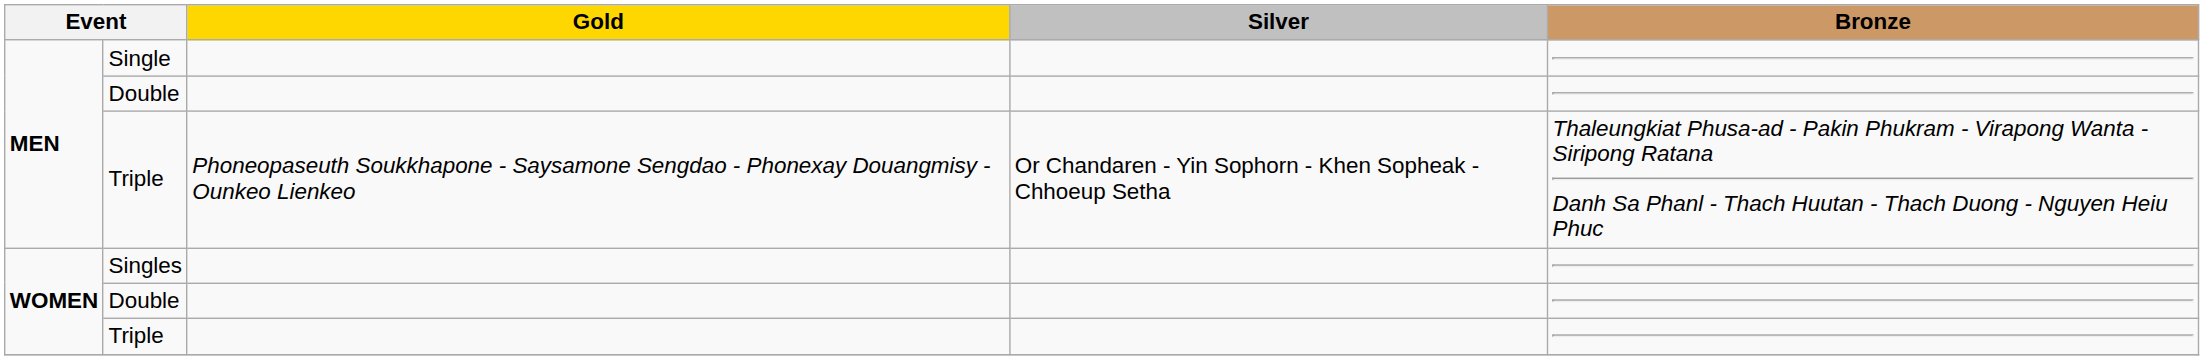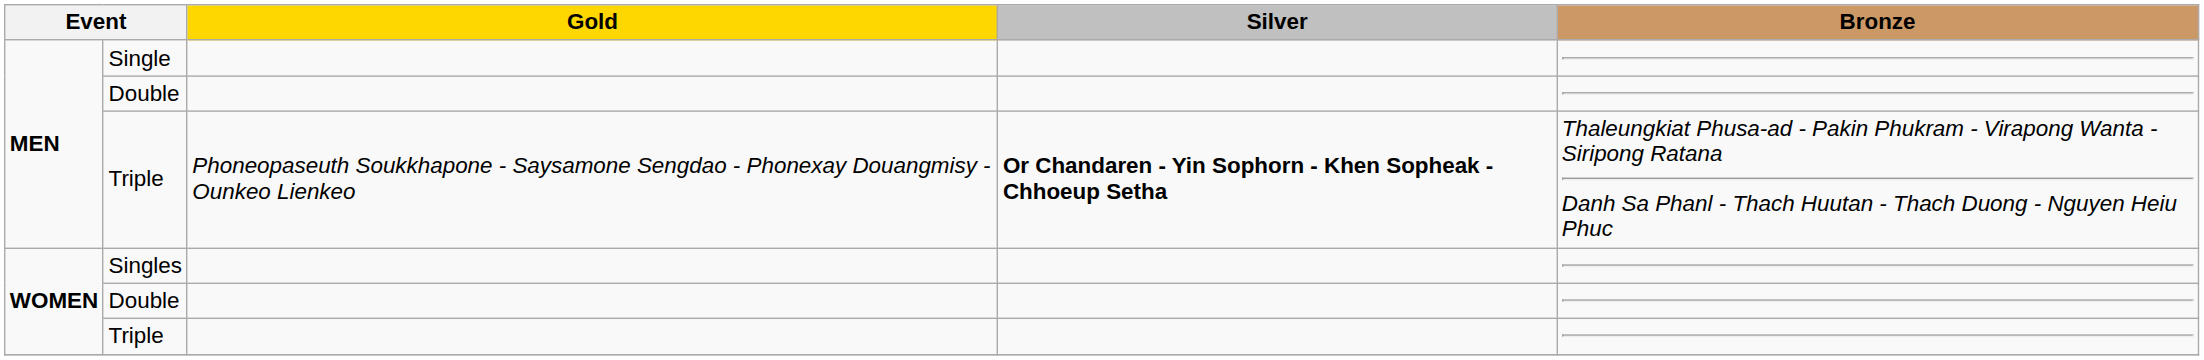(1247, 179) normal -> (1248, 179) bold
